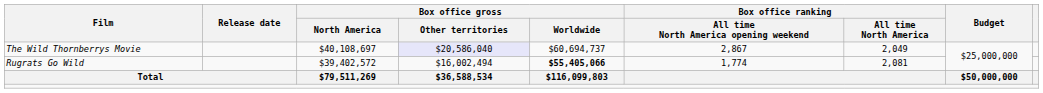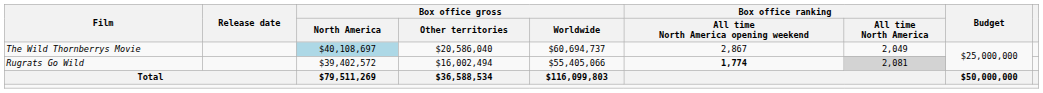(347, 49) no background -> (347, 49) lightblue background
(464, 49) lavender background -> (464, 49) no background
(577, 63) bold -> (577, 63) normal
(734, 63) normal -> (734, 63) bold
(895, 63) no background -> (895, 63) lightgrey background
